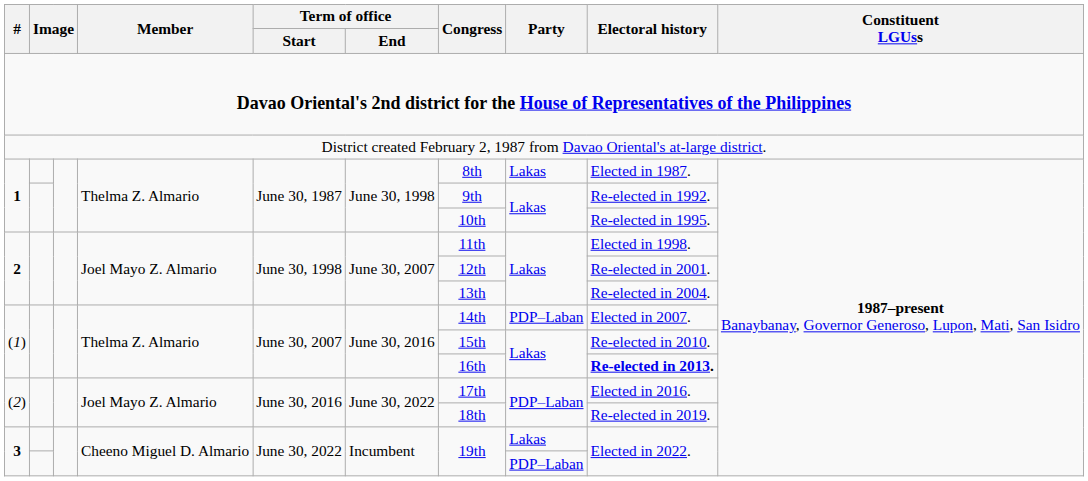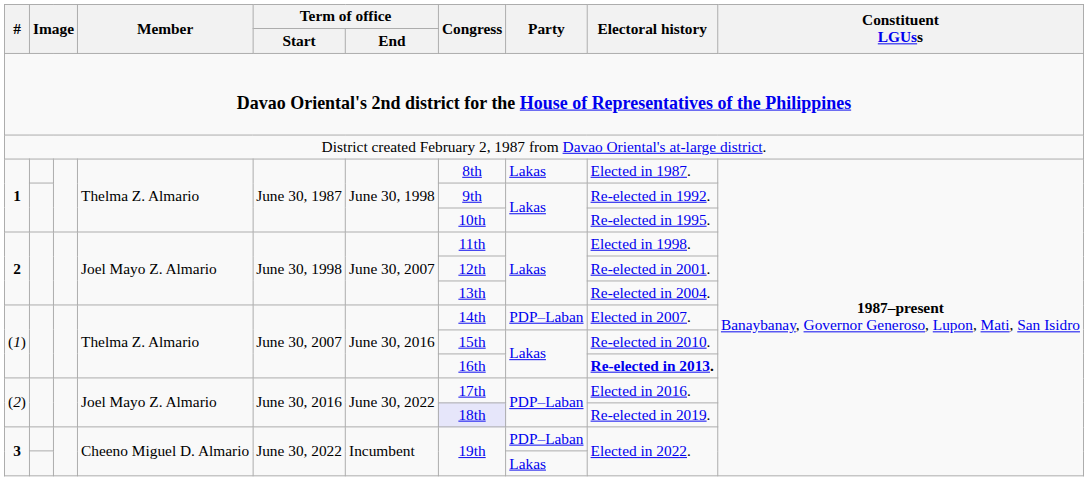(472, 414) no background -> (472, 414) lavender background
(528, 439) Lakas -> (546, 439) PDP–Laban
(546, 463) PDP–Laban -> (528, 463) Lakas
